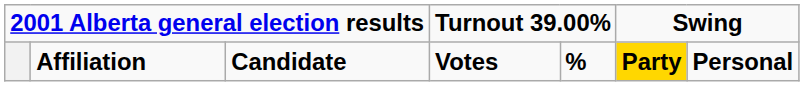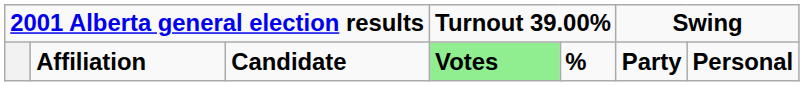(467, 61) no background -> (467, 61) lightgreen background
(652, 61) gold background -> (652, 61) no background
